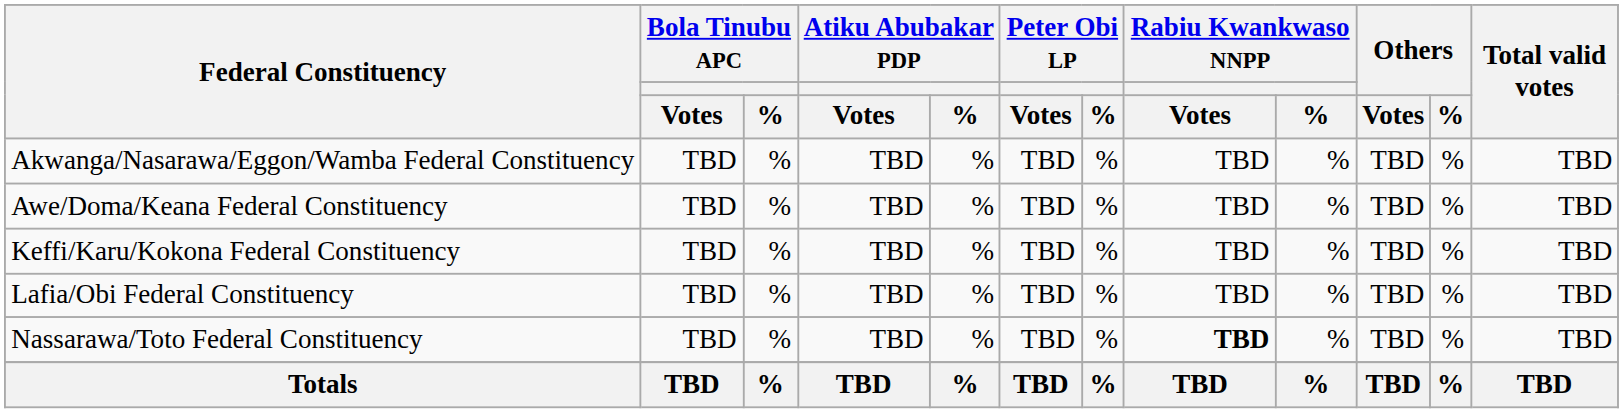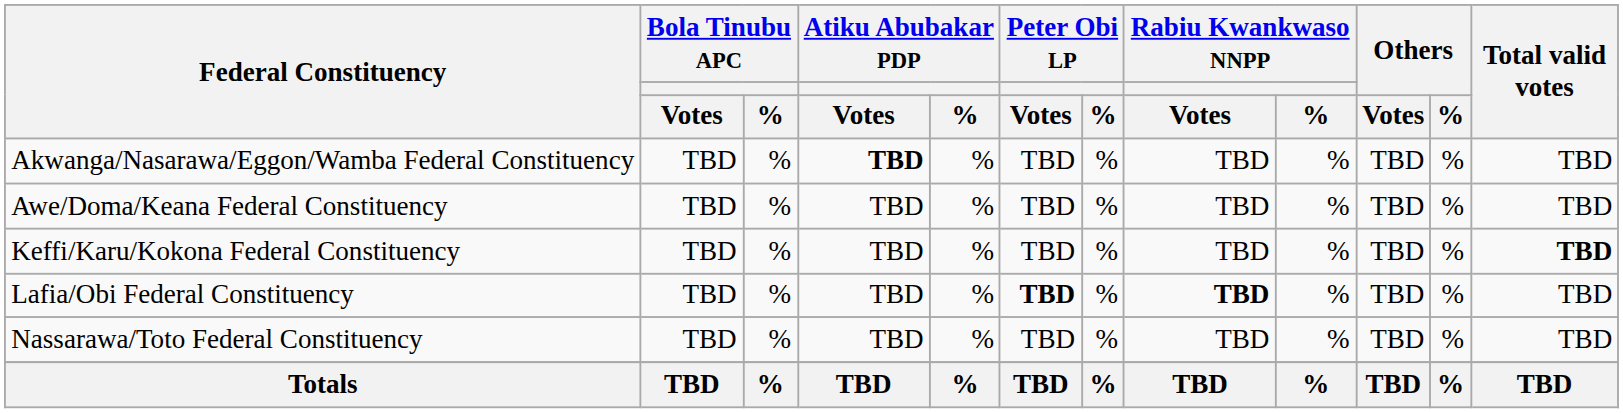(896, 161) normal -> (896, 161) bold
(1585, 250) normal -> (1584, 250) bold
(1048, 295) normal -> (1047, 295) bold
(1242, 295) normal -> (1241, 295) bold
(1241, 339) bold -> (1242, 339) normal
